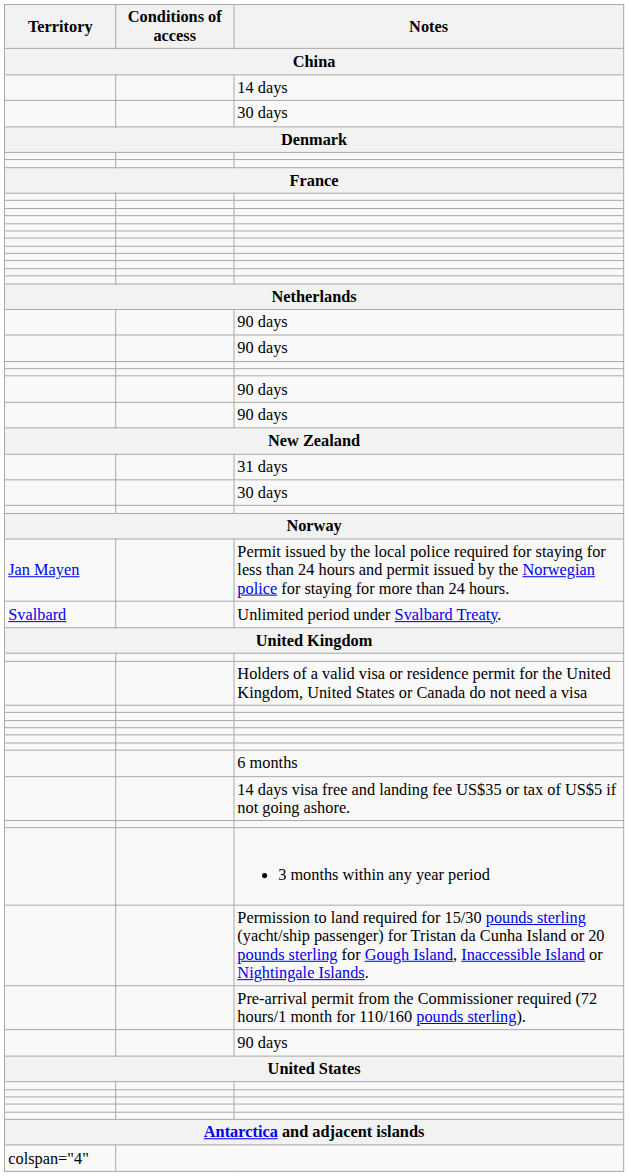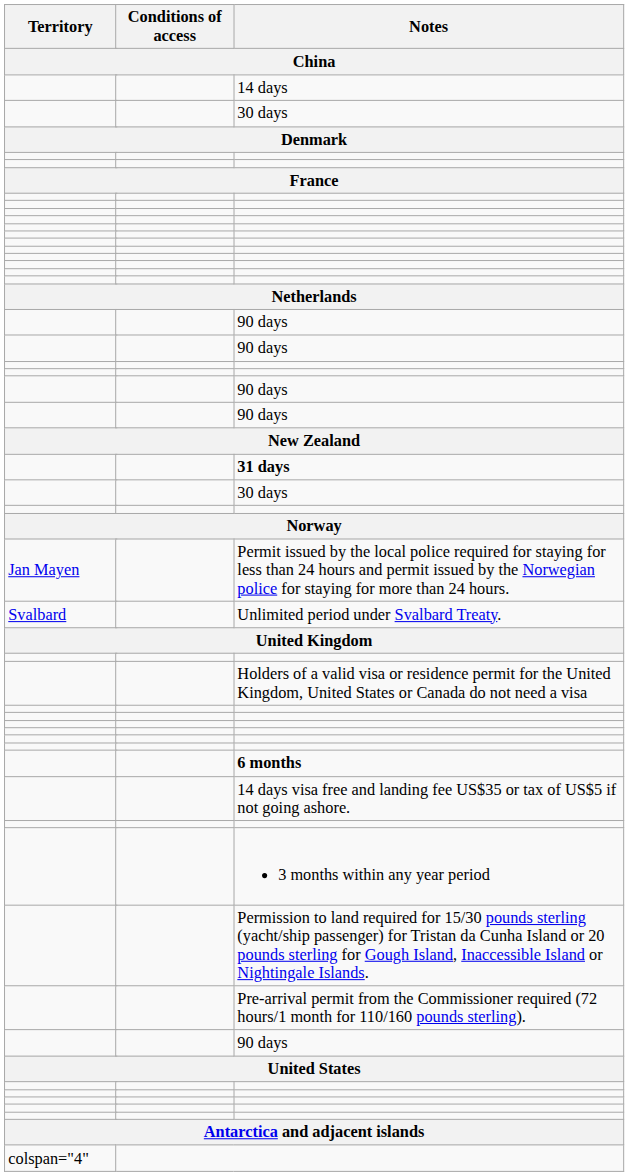(262, 466) normal -> (263, 466) bold
(267, 763) normal -> (269, 763) bold
